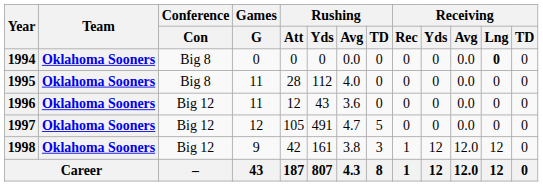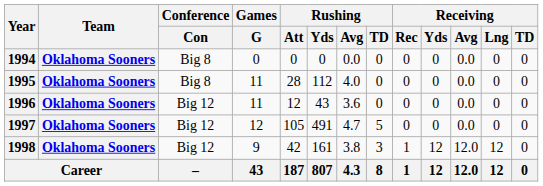(497, 59) bold -> (497, 59) normal
